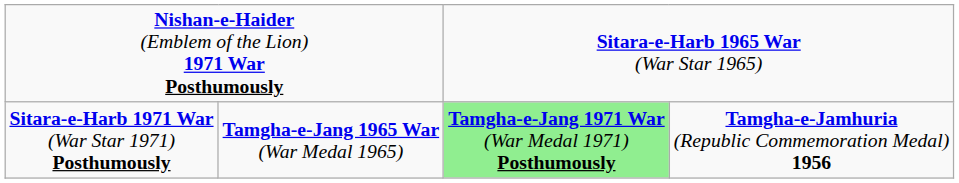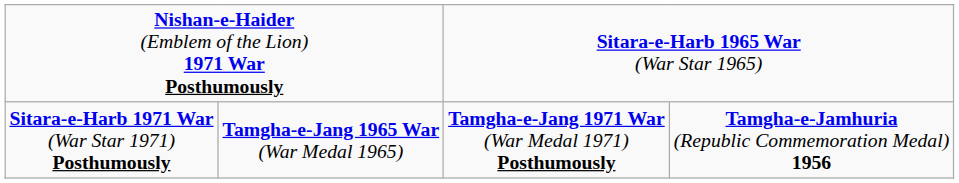(556, 139) lightgreen background -> (556, 139) no background
